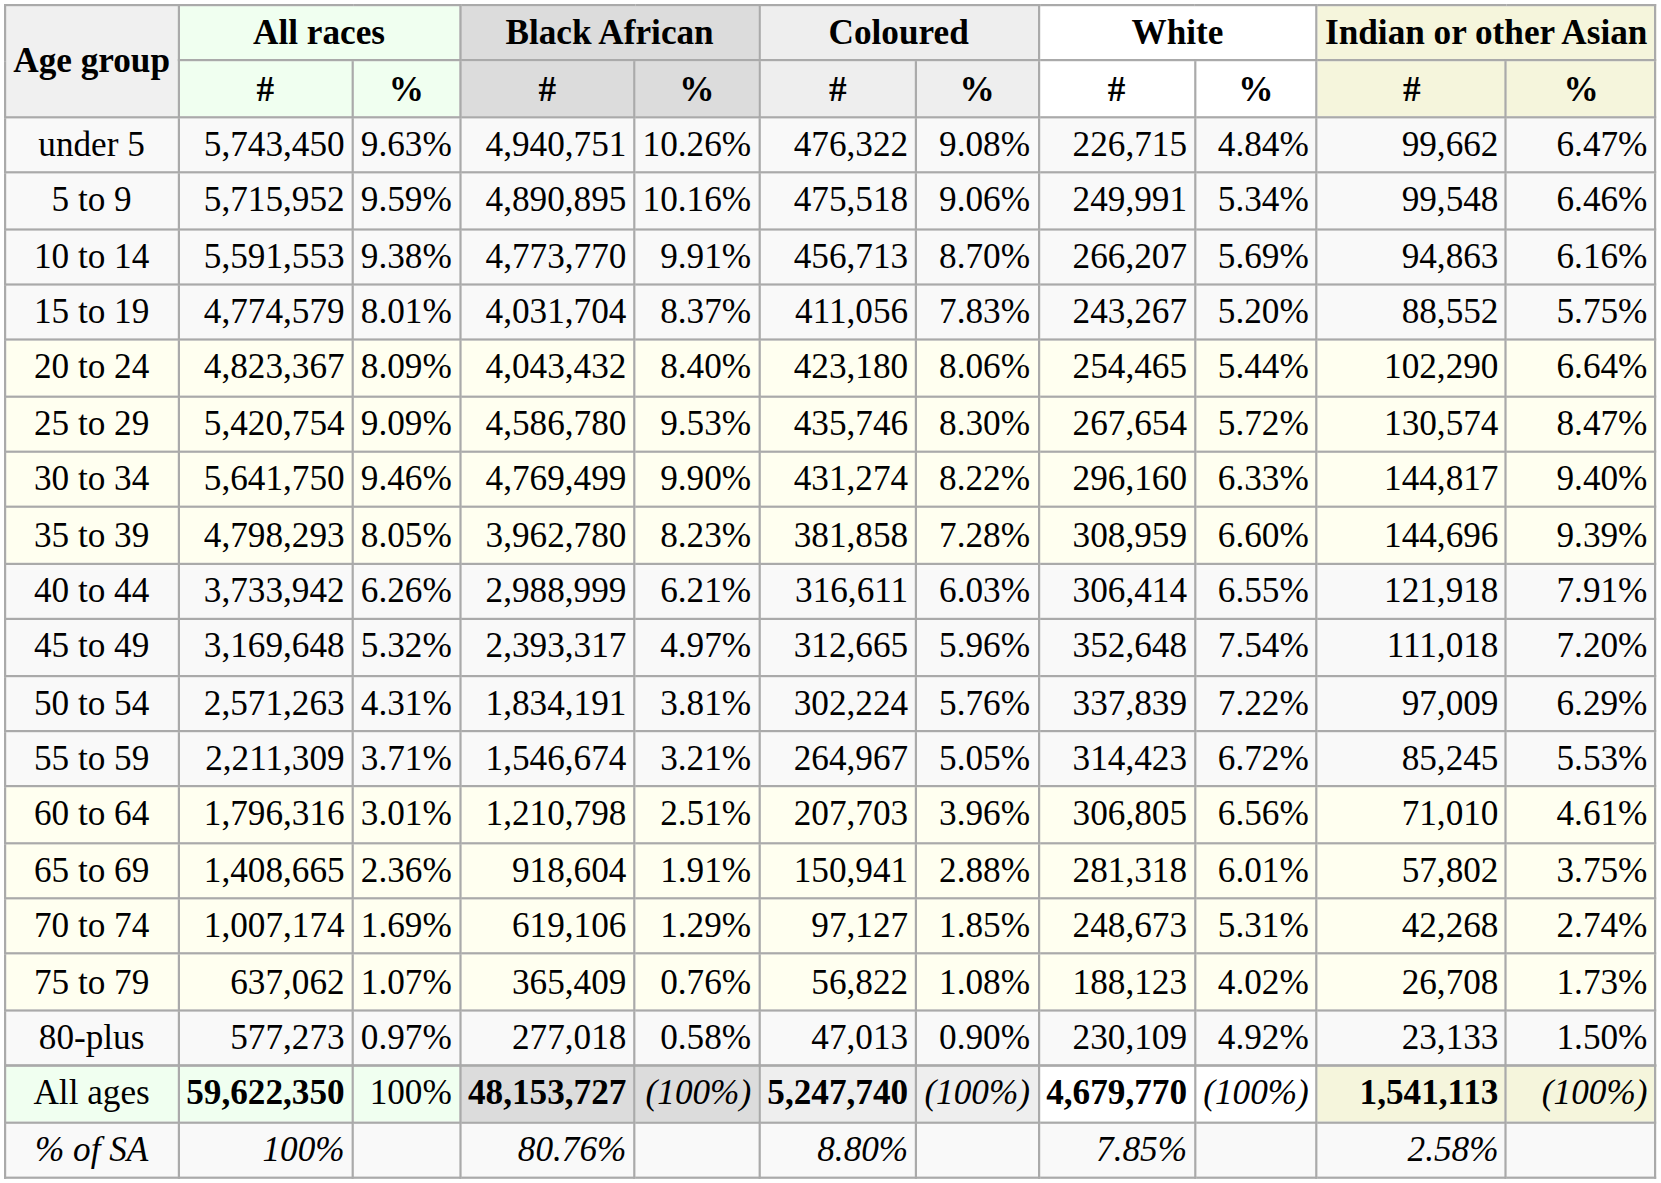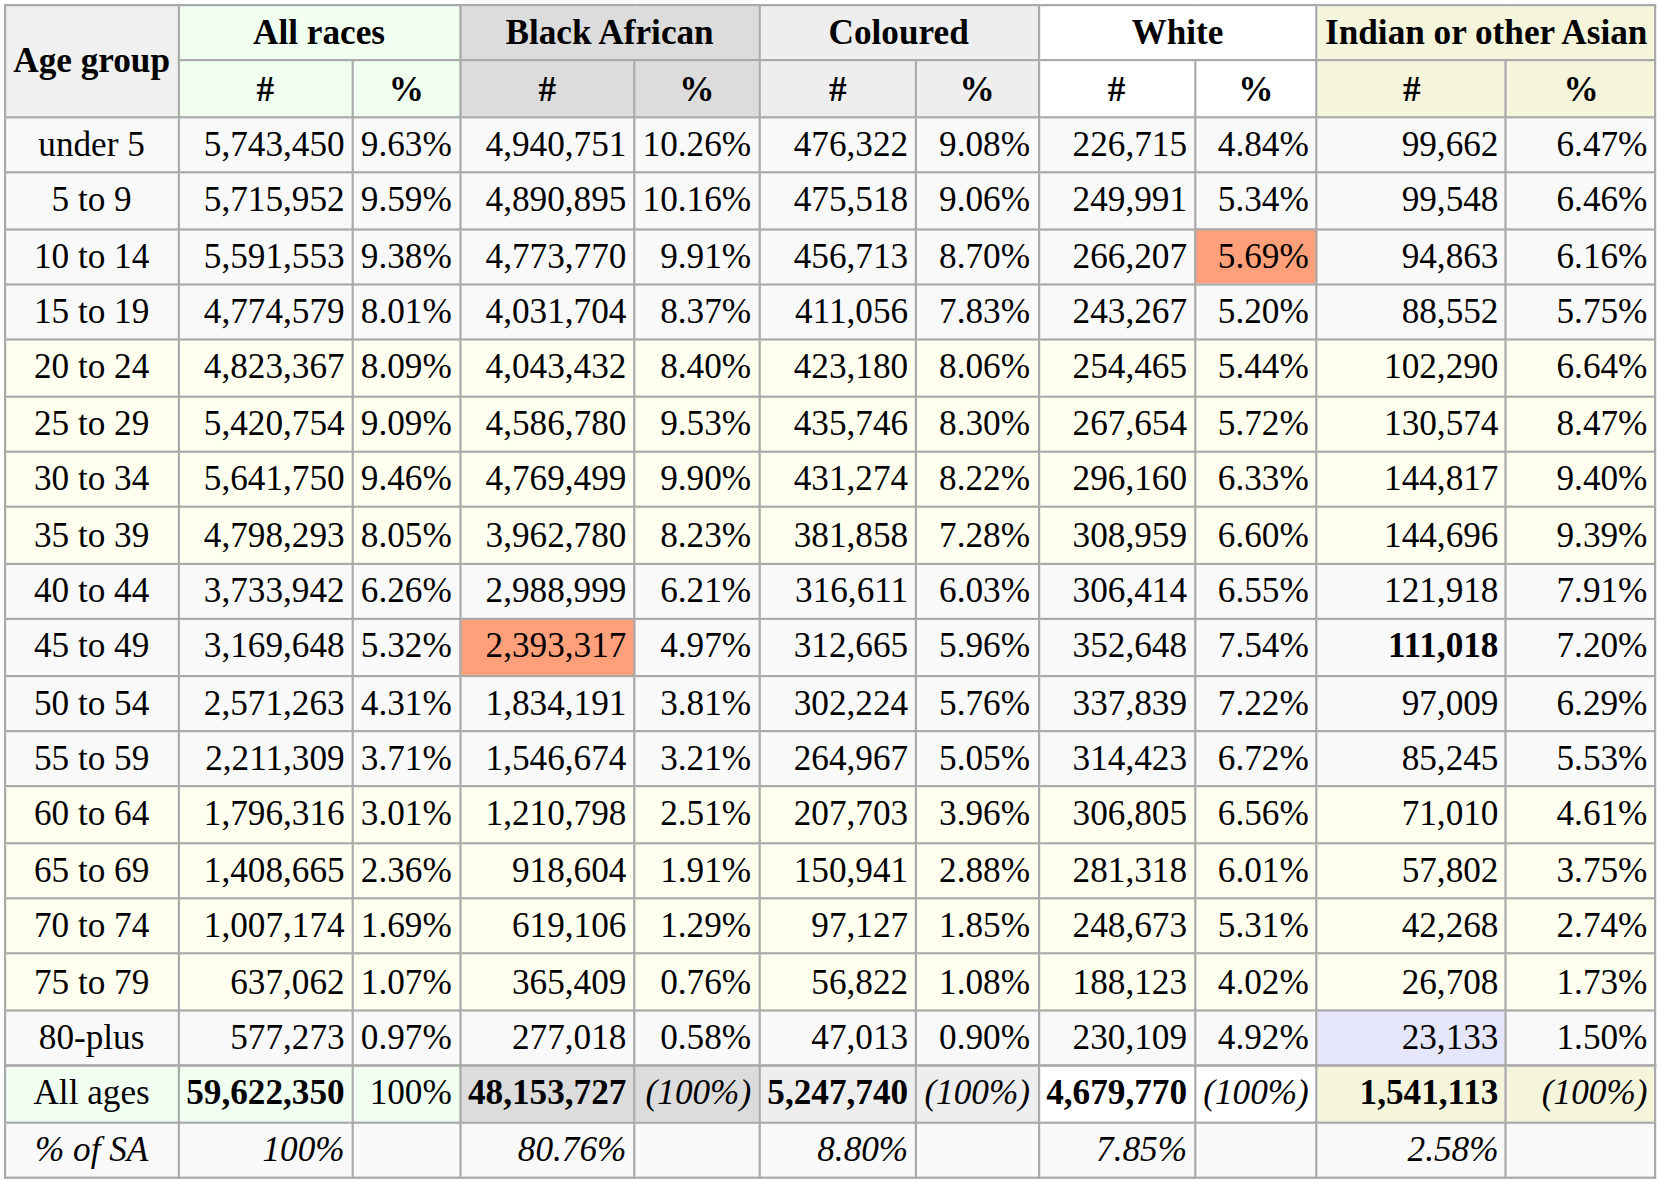(1263, 255) no background -> (1263, 255) lightsalmon background
(556, 646) no background -> (556, 646) lightsalmon background
(1443, 646) normal -> (1443, 646) bold
(1450, 1037) no background -> (1450, 1037) lavender background
